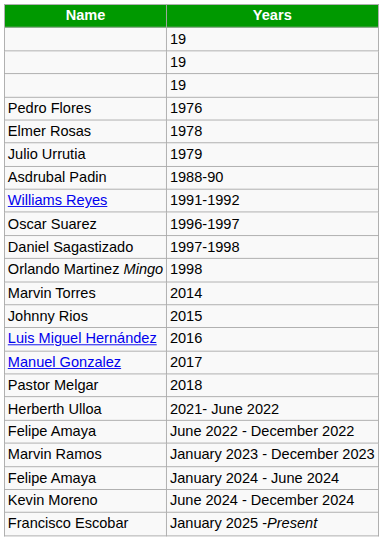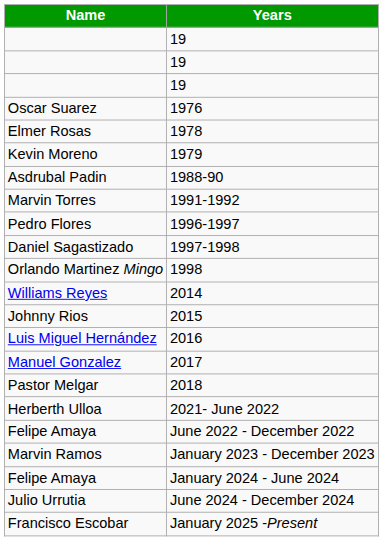(49, 108) Pedro Flores -> (52, 108) Oscar Suarez
(47, 154) Julio Urrutia -> (53, 154) Kevin Moreno
(58, 200) Williams Reyes -> (52, 200) Marvin Torres
(52, 223) Oscar Suarez -> (49, 223) Pedro Flores
(52, 293) Marvin Torres -> (58, 293) Williams Reyes
(53, 500) Kevin Moreno -> (47, 500) Julio Urrutia
